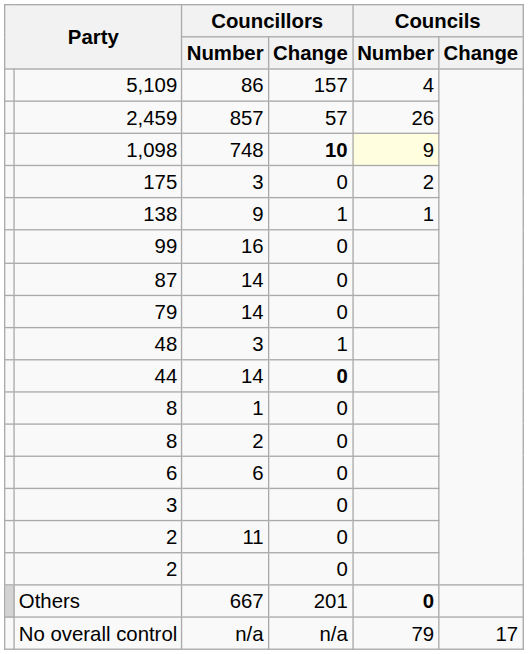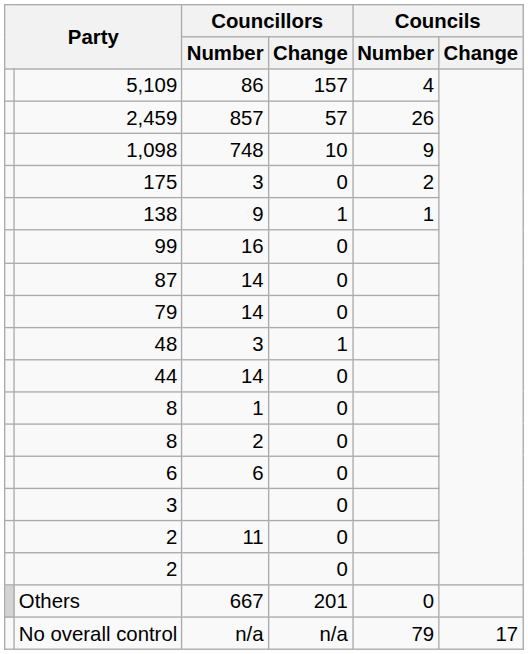(336, 150) bold -> (336, 150) normal
(428, 150) lightyellow background -> (428, 150) no background
(342, 376) bold -> (342, 376) normal
(428, 601) bold -> (428, 601) normal
